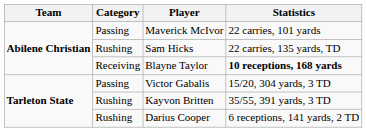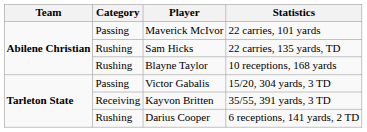(118, 65) Receiving -> (114, 65) Rushing
(285, 65) bold -> (282, 65) normal
(114, 100) Rushing -> (118, 100) Receiving
